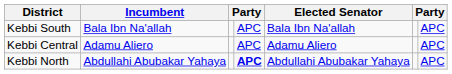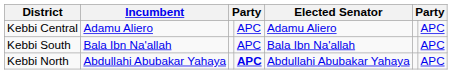rows swapped: (39, 29) <-> (43, 45)
